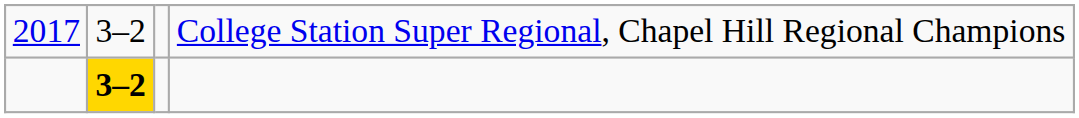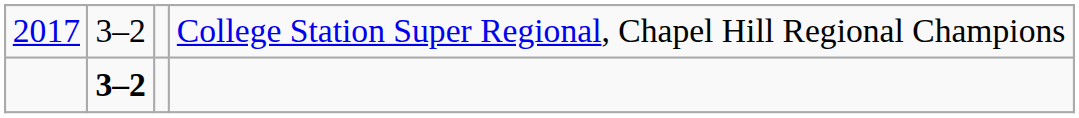(121, 84) gold background -> (121, 84) no background
